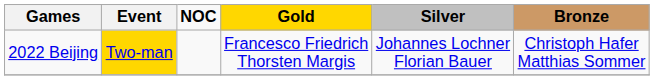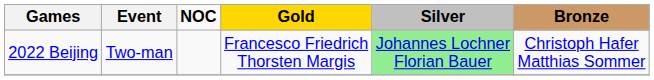(139, 52) gold background -> (139, 52) no background
(443, 52) no background -> (443, 52) lightgreen background
